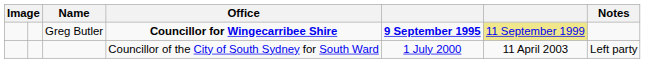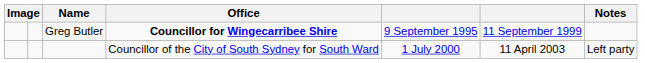(432, 31) bold -> (431, 31) normal
(535, 31) khaki background -> (532, 31) no background
